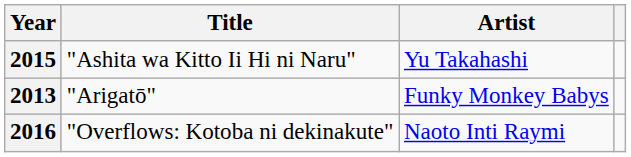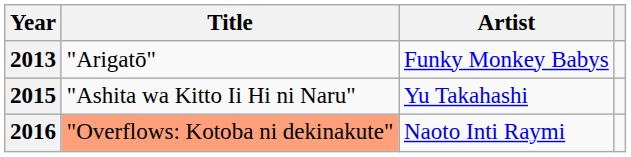rows swapped: (33, 95) <-> (33, 59)
(230, 132) no background -> (230, 132) lightsalmon background
